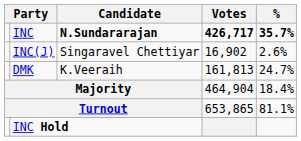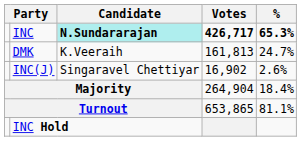(109, 33) no background -> (109, 33) paleturquoise background
(277, 33) 35.7% -> (277, 33) 65.3%
rows swapped: (23, 70) <-> (34, 52)
(229, 89) 464,904 -> (229, 89) 264,904
